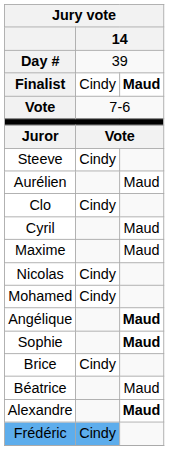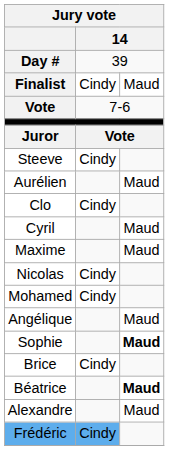(142, 84) bold -> (142, 84) normal
(142, 319) bold -> (142, 319) normal
(142, 387) normal -> (142, 387) bold
(142, 410) bold -> (142, 410) normal
